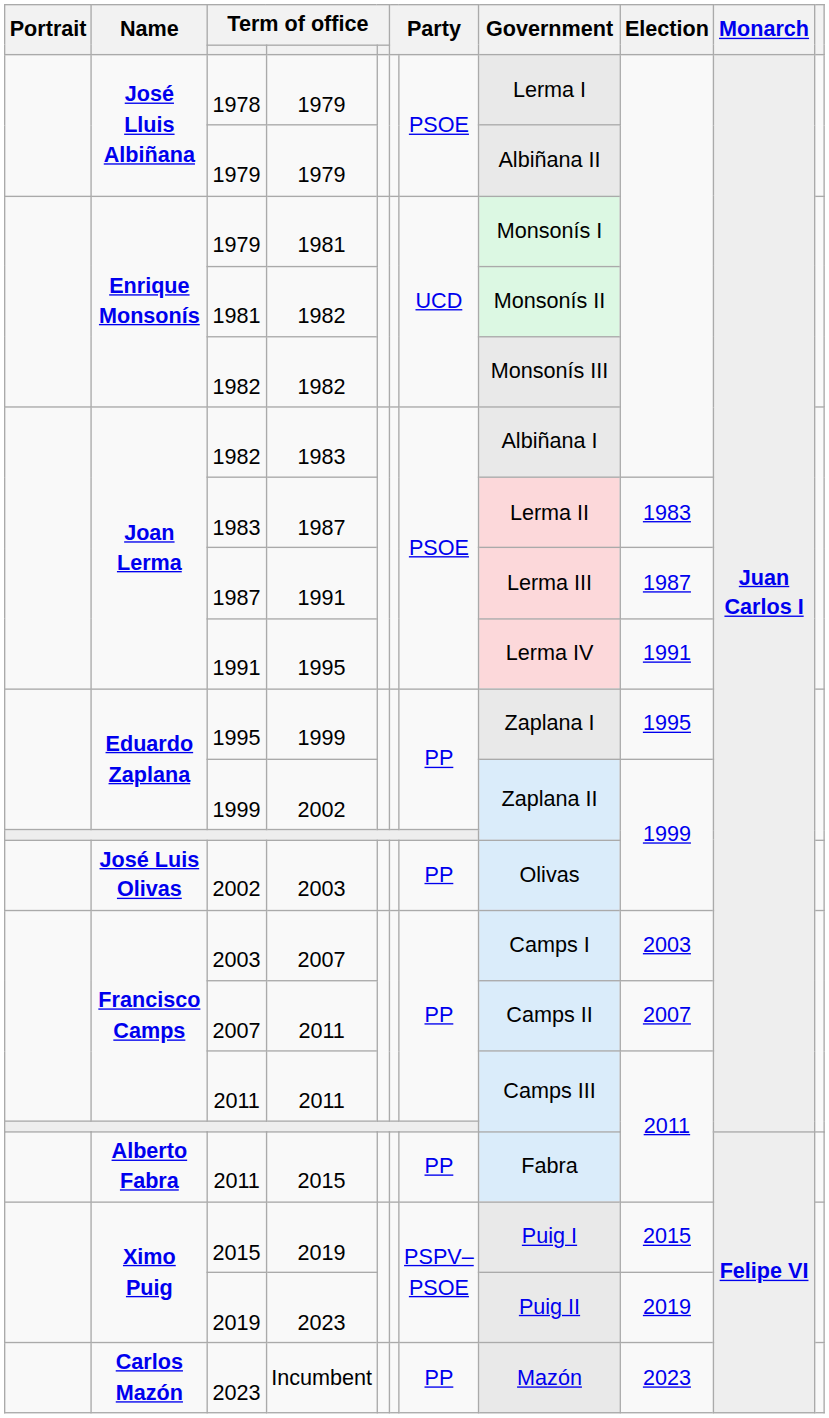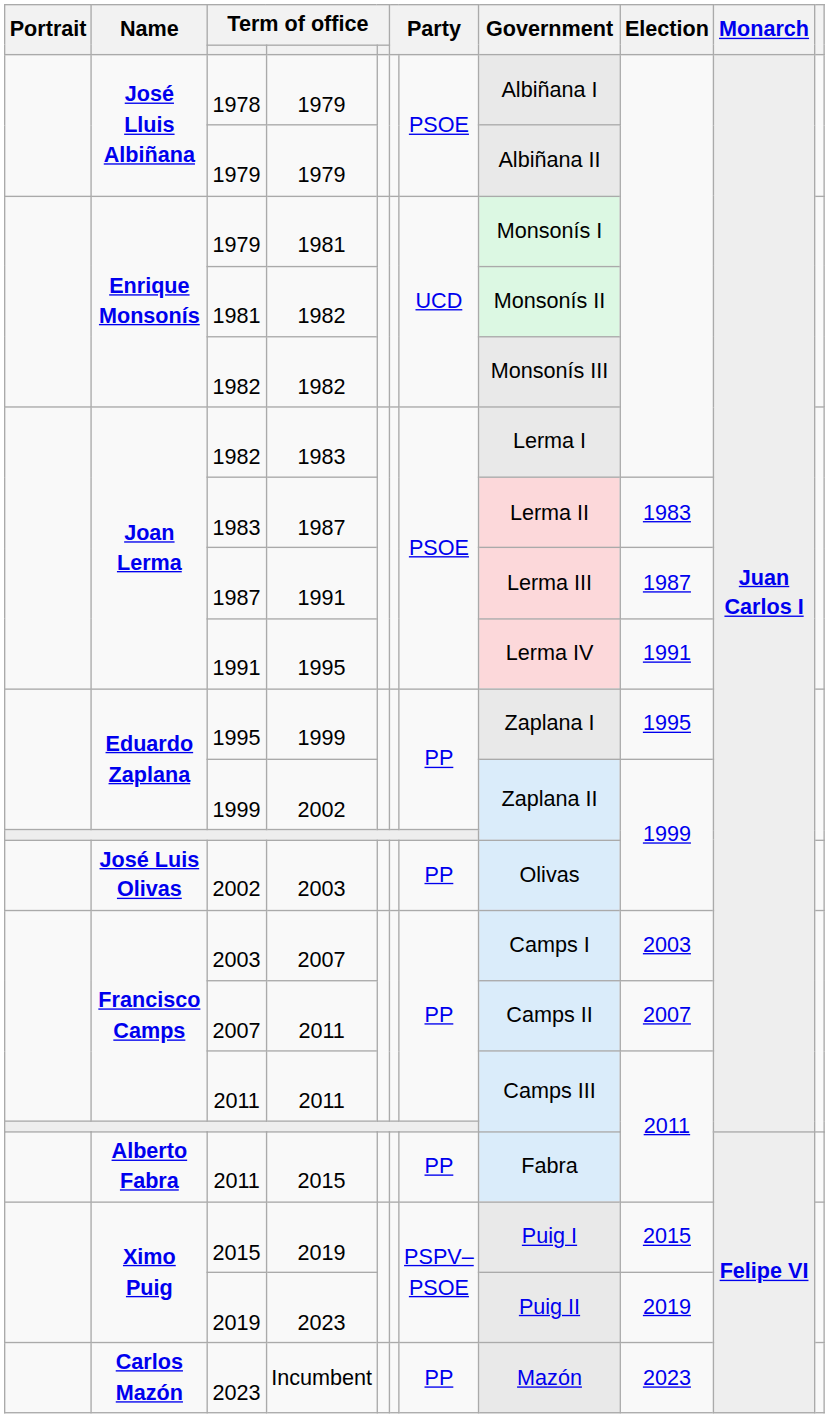(550, 89) Lerma I -> (549, 89) Albiñana I
(549, 441) Albiñana I -> (550, 441) Lerma I
